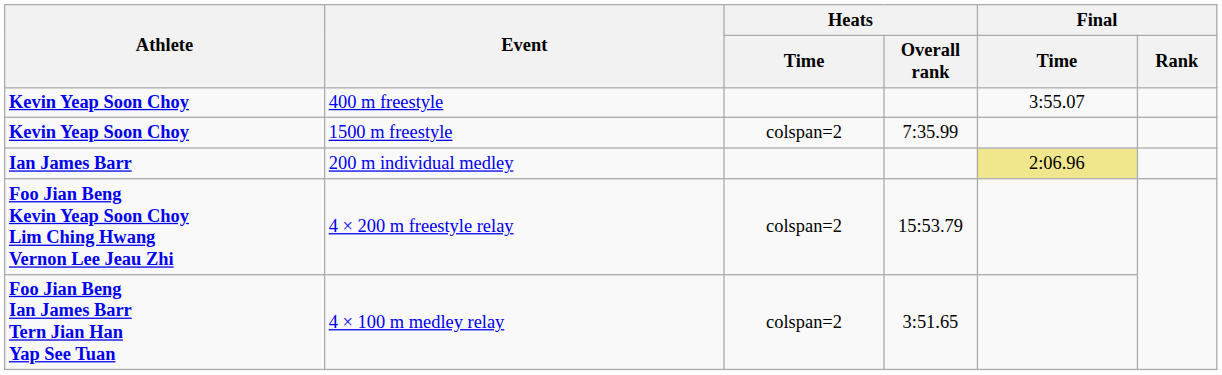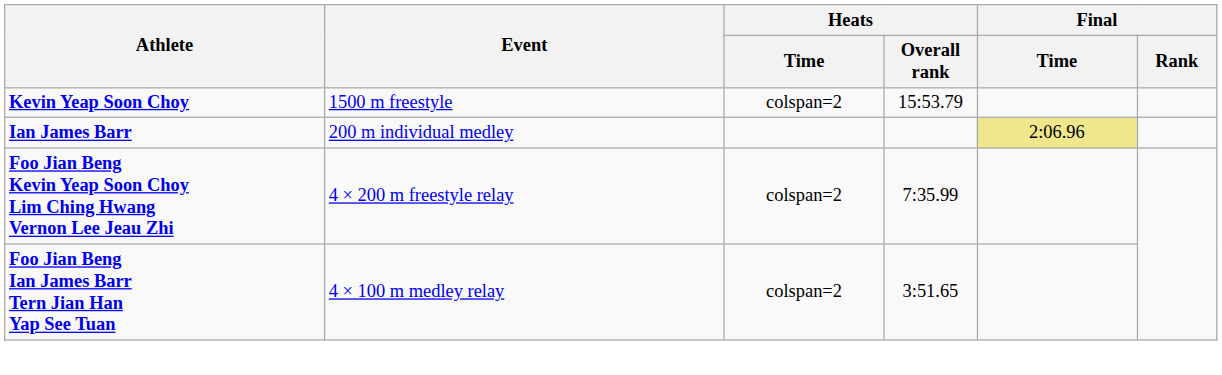- row: (386, 102)
(930, 133) 7:35.99 -> (930, 102) 15:53.79
(930, 226) 15:53.79 -> (930, 196) 7:35.99
